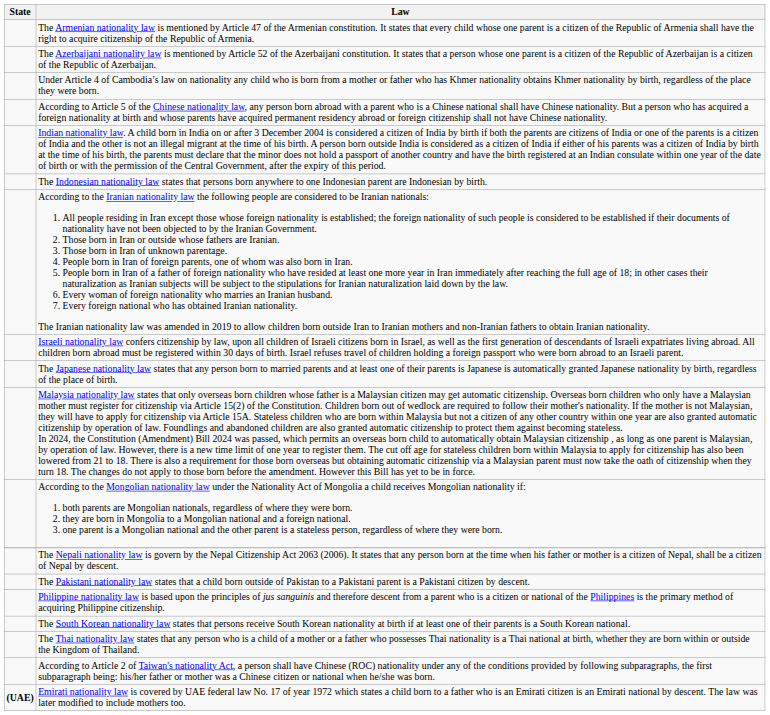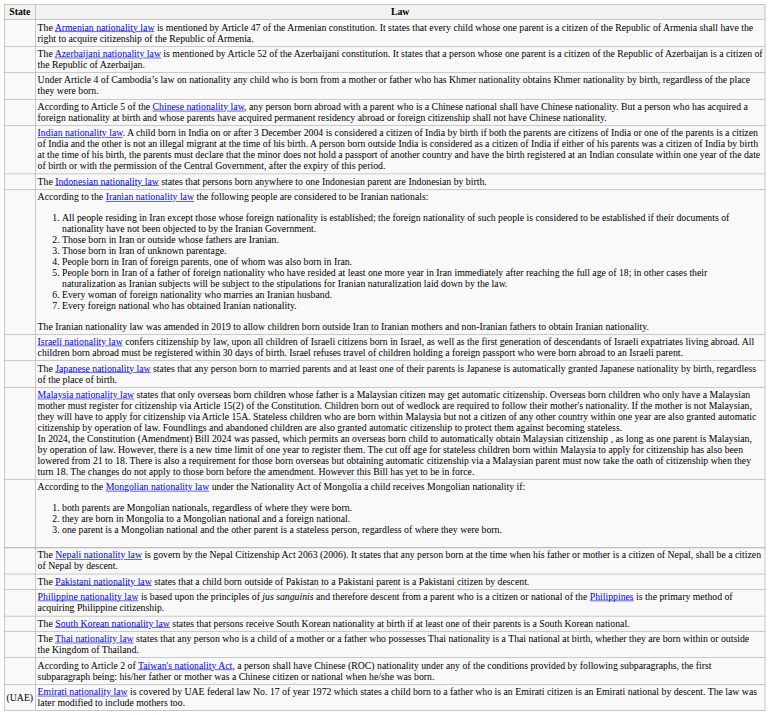(20, 697) bold -> (20, 697) normal
